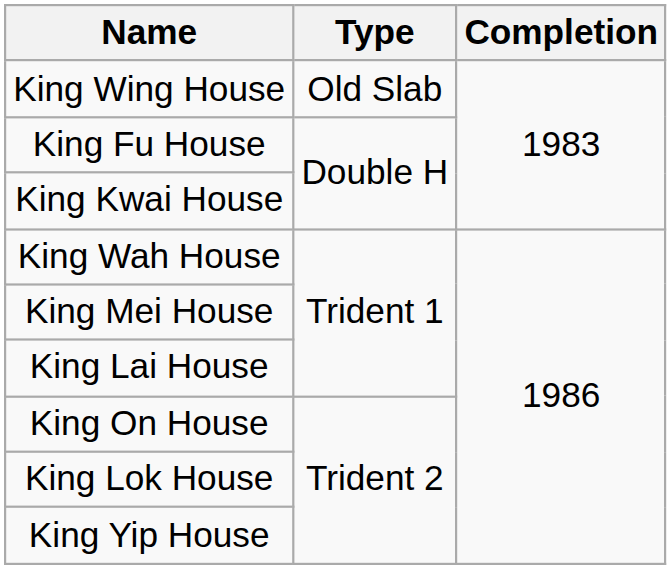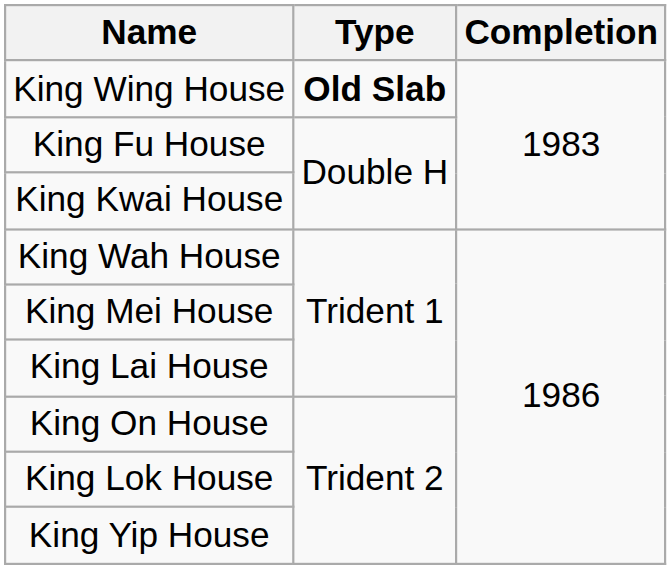(375, 88) normal -> (375, 88) bold
